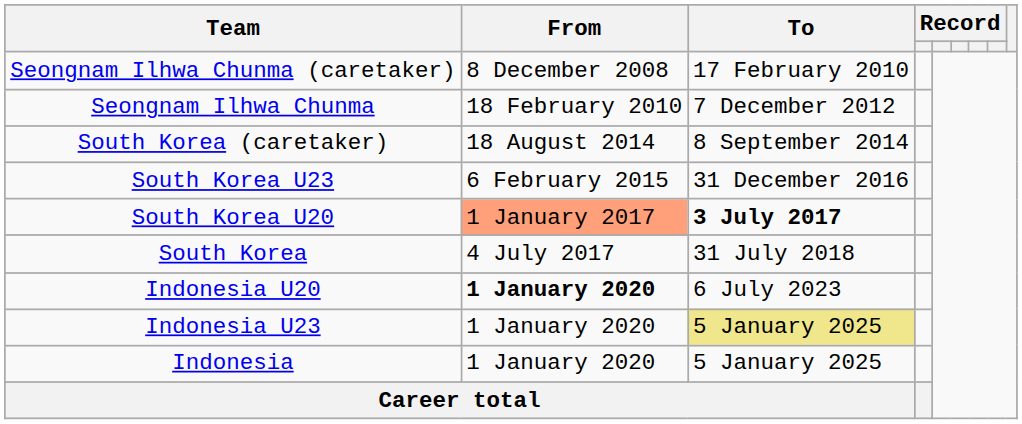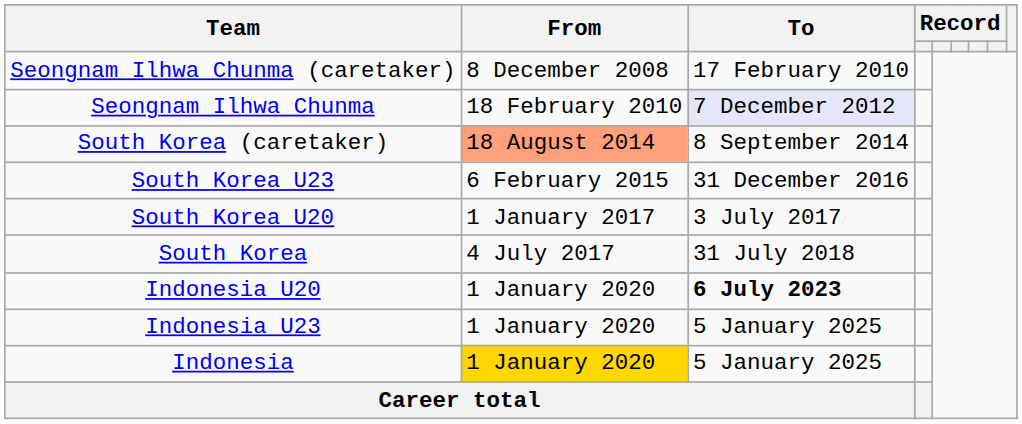(794, 107) no background -> (794, 107) lavender background
(561, 144) no background -> (561, 144) lightsalmon background
(561, 217) lightsalmon background -> (561, 217) no background
(767, 217) bold -> (767, 217) normal
(561, 290) bold -> (561, 290) normal
(767, 290) normal -> (767, 290) bold
(787, 327) khaki background -> (787, 327) no background
(561, 364) no background -> (561, 364) gold background
